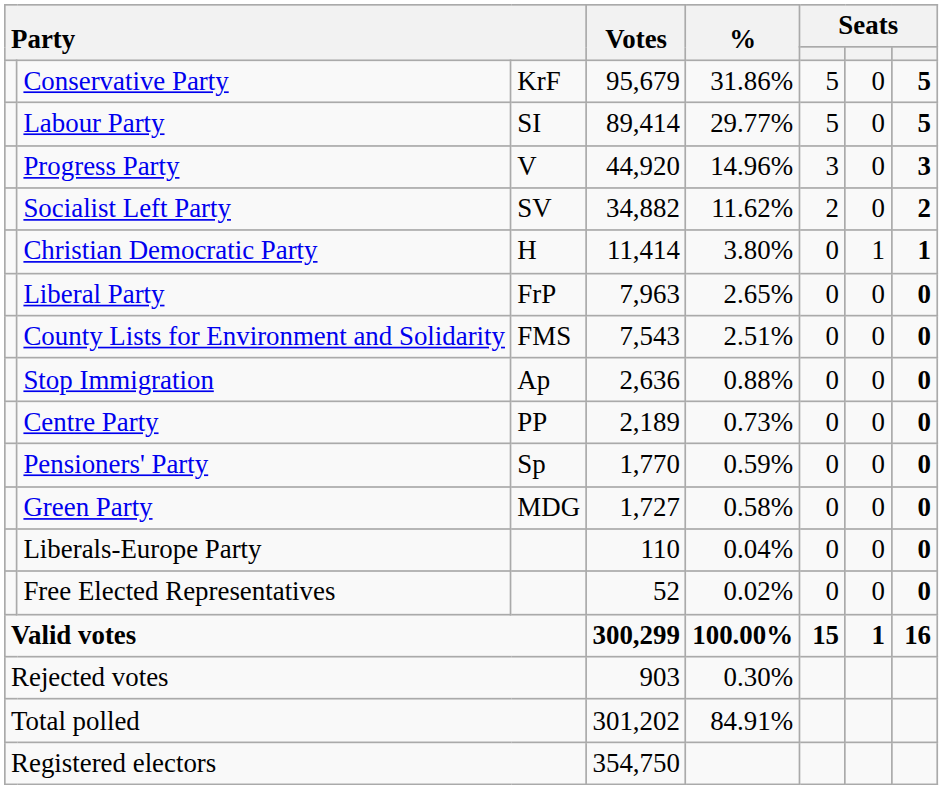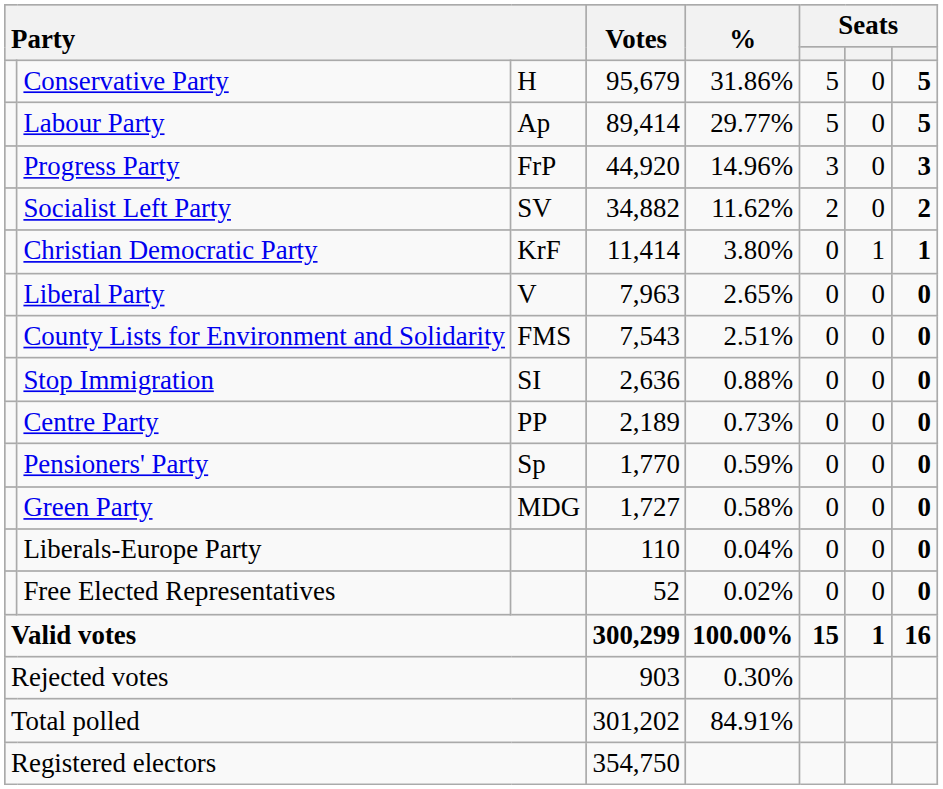(539, 80) KrF -> (527, 80) H
(529, 123) SI -> (534, 123) Ap
(527, 166) V -> (537, 166) FrP
(527, 251) H -> (539, 251) KrF
(537, 293) FrP -> (527, 293) V
(534, 379) Ap -> (529, 379) SI
